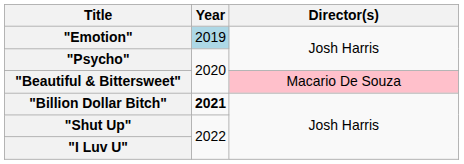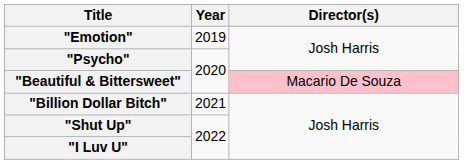(211, 37) lightblue background -> (211, 37) no background
(211, 103) bold -> (211, 103) normal
